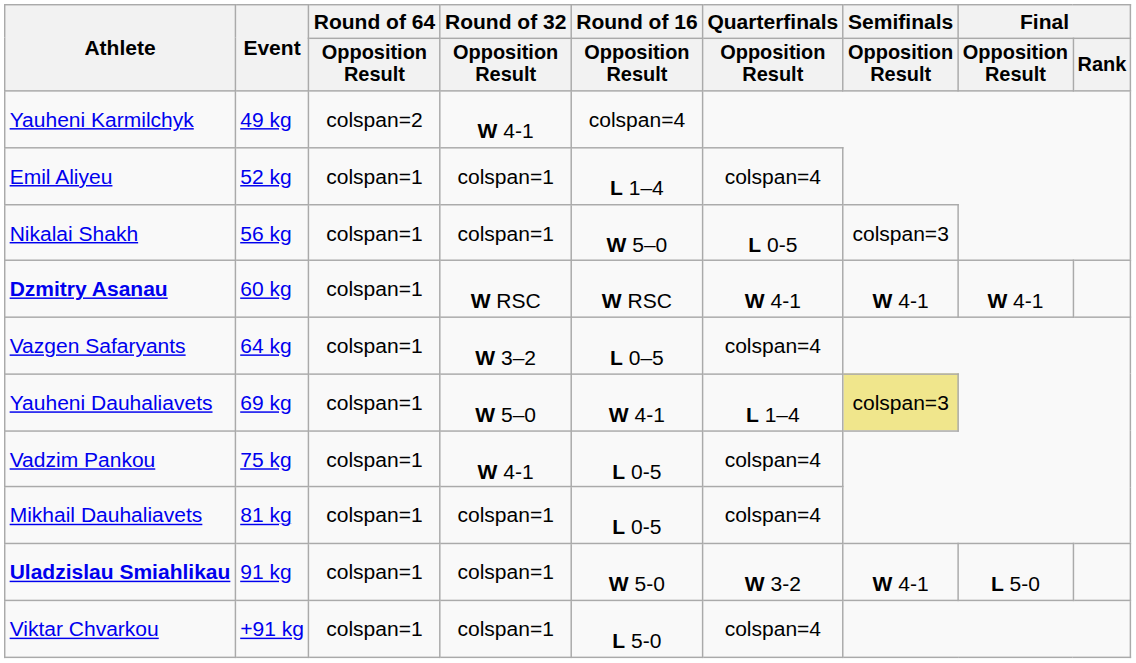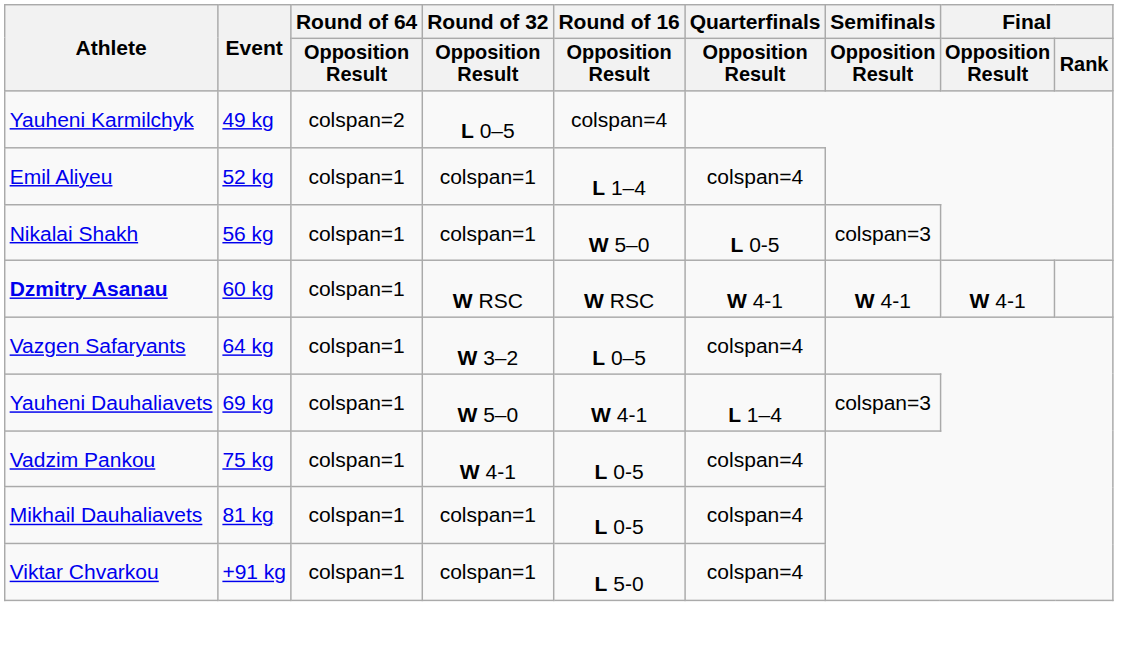(506, 132) W 4-1 -> (488, 132) L 0–5
(901, 403) khaki background -> (883, 403) no background
- row: (120, 572)
